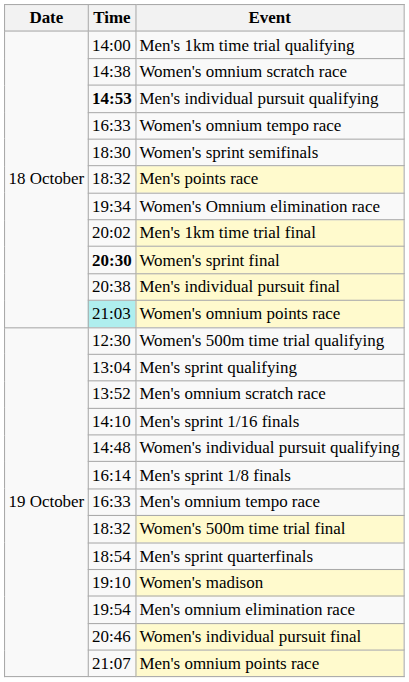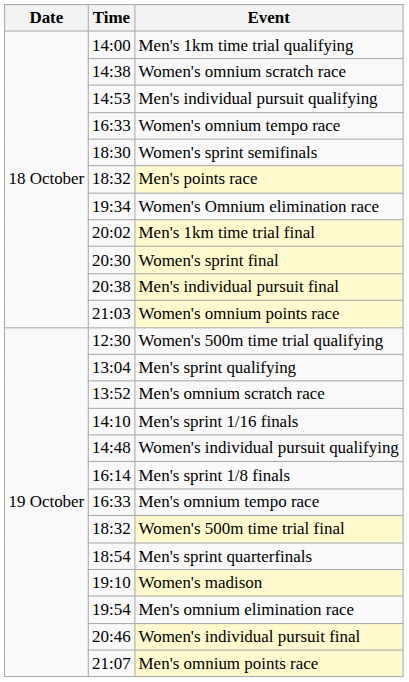(112, 98) bold -> (111, 98) normal
(112, 260) bold -> (111, 260) normal
(111, 313) paleturquoise background -> (111, 313) no background
